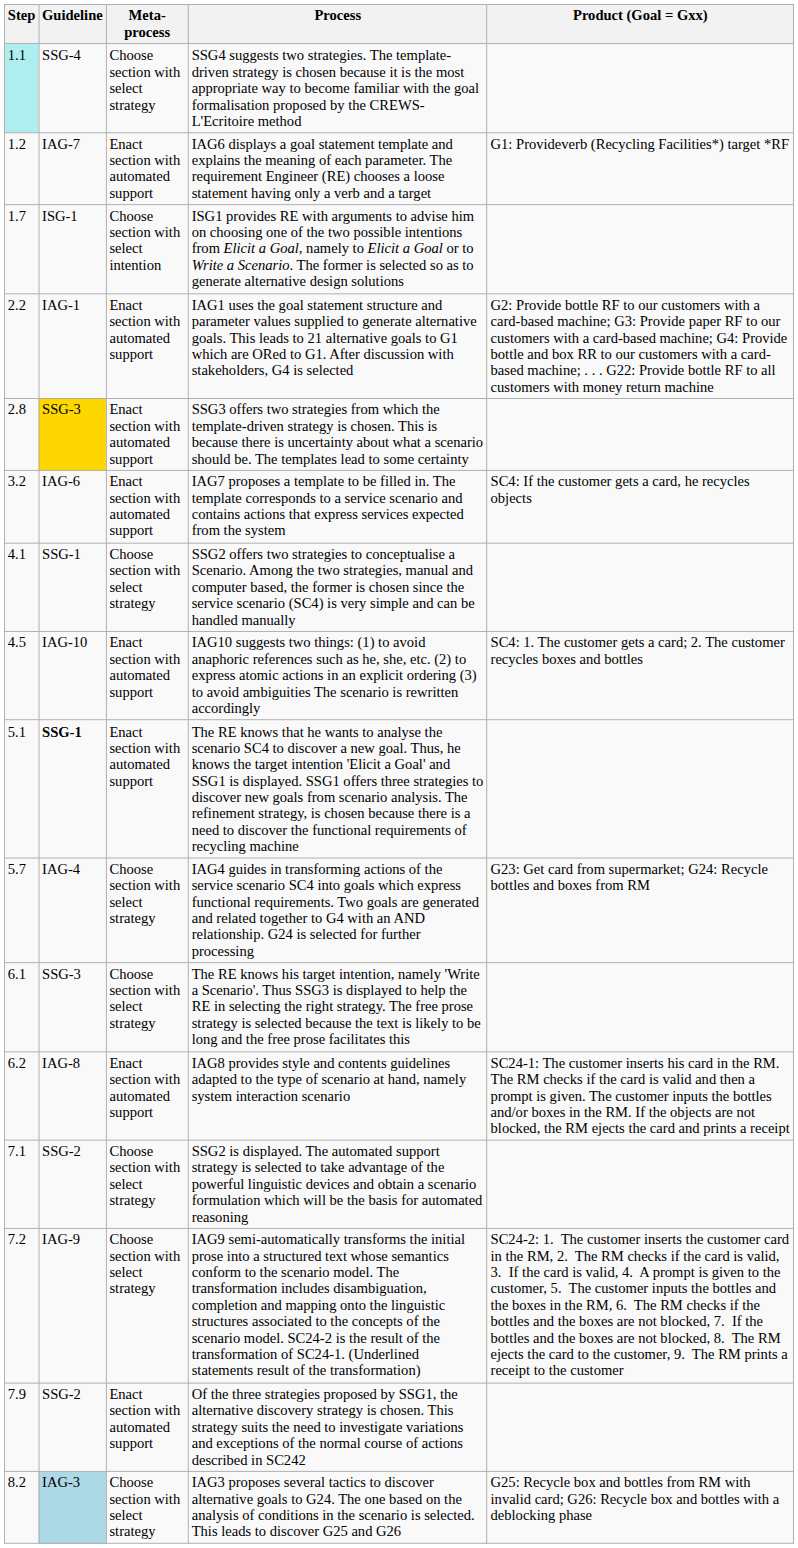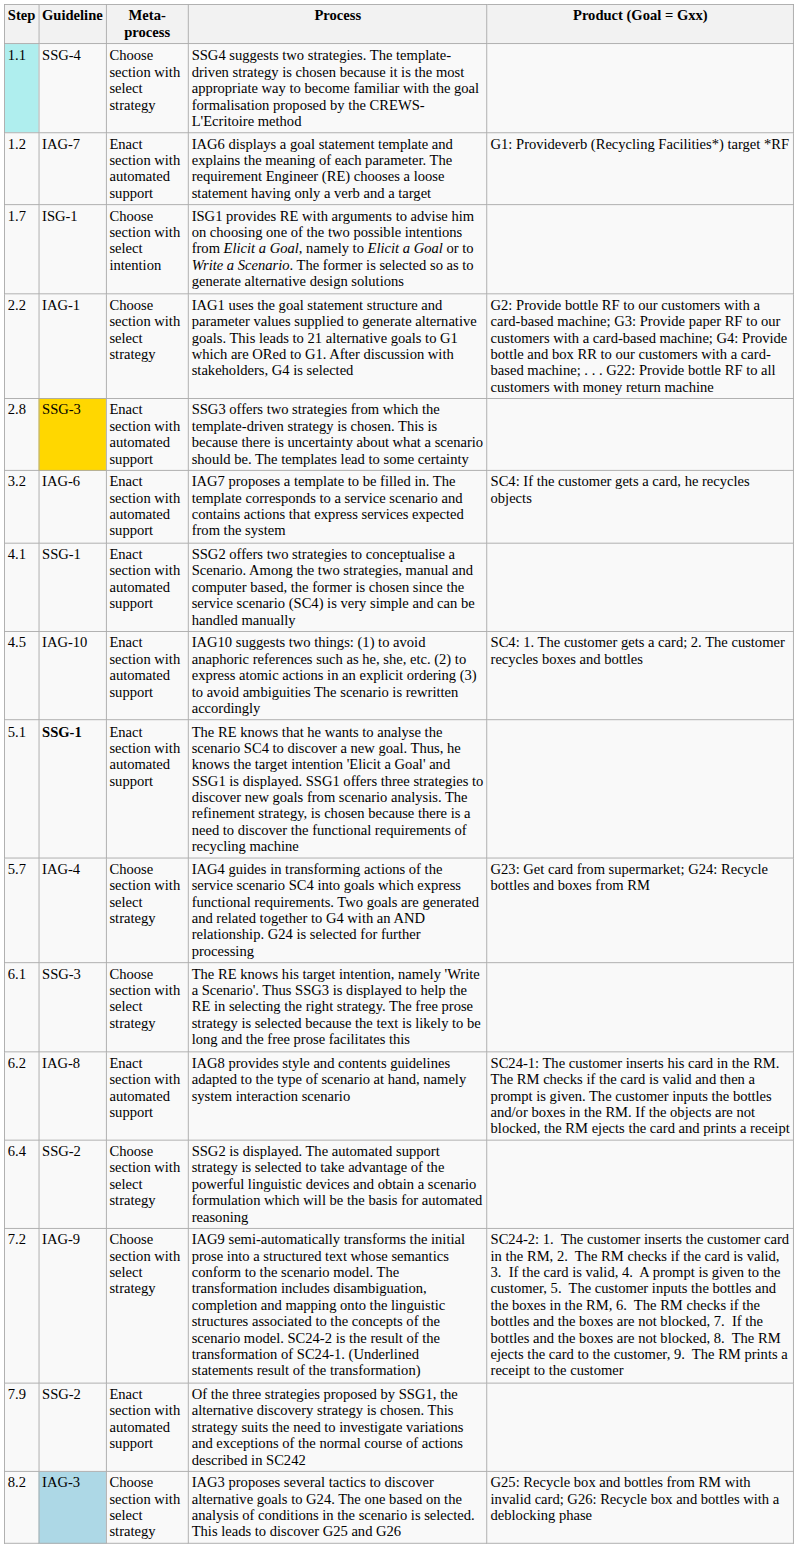(145, 329) Enact section with automated support -> (145, 329) Choose section with select strategy
(145, 578) Choose section with select strategy -> (145, 578) Enact section with automated support
(17, 1151) 7.1 -> (17, 1151) 6.4
